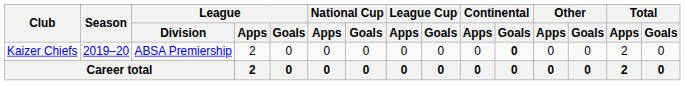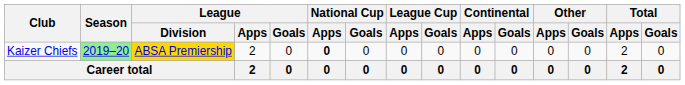(106, 51) no background -> (106, 51) lightgreen background
(183, 51) no background -> (183, 51) gold background
(327, 51) normal -> (327, 51) bold
(514, 51) bold -> (514, 51) normal
